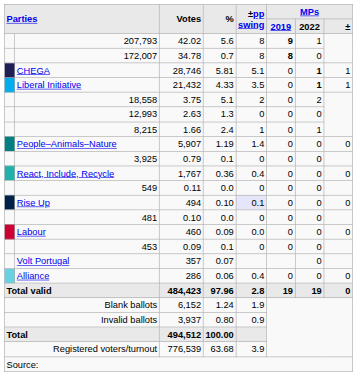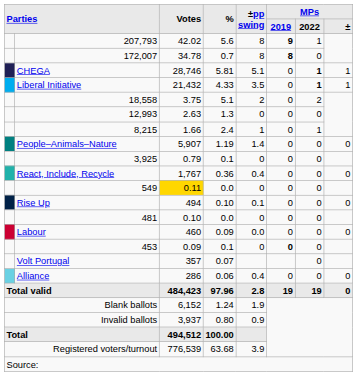(192, 188) no background -> (192, 188) gold background
(258, 203) lavender background -> (258, 203) no background
(290, 247) normal -> (290, 247) bold
